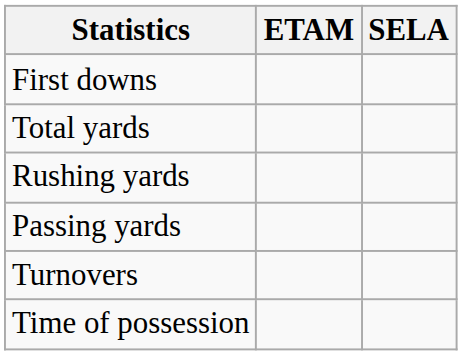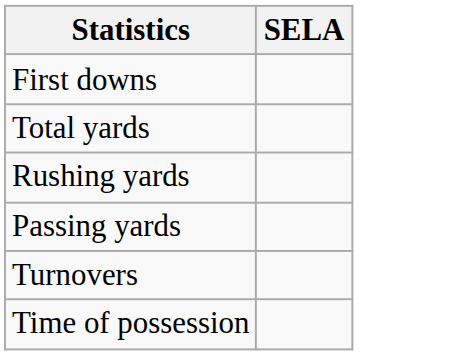- column: (309, 29)
